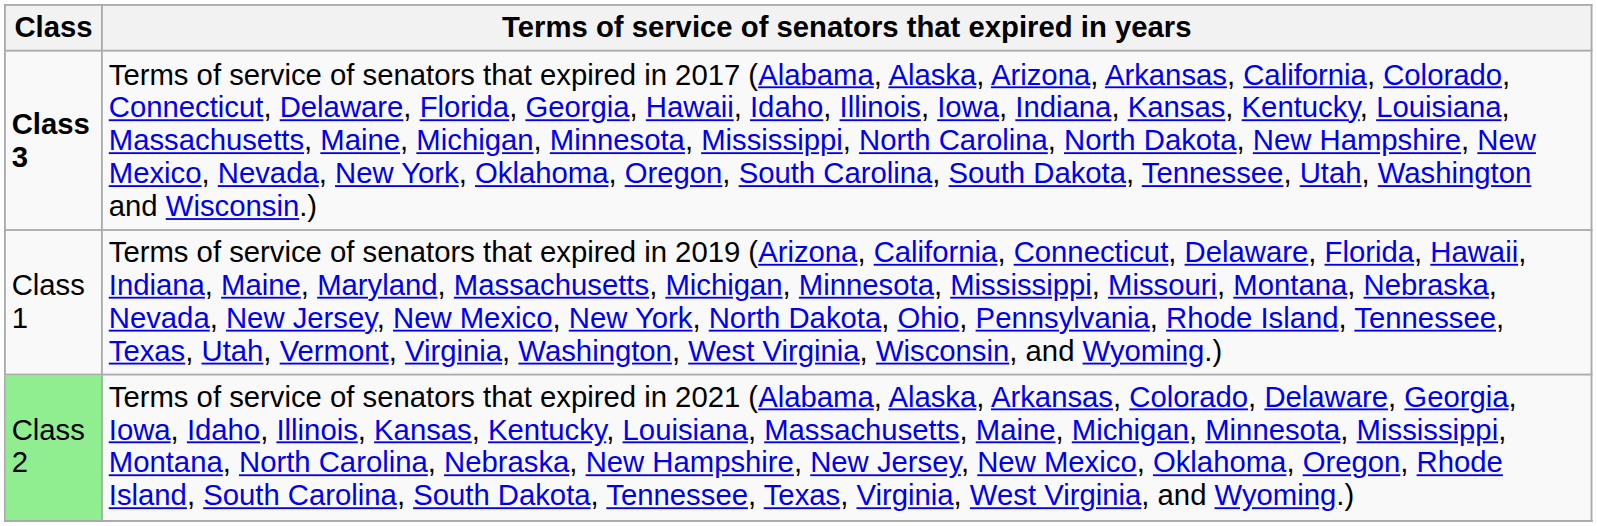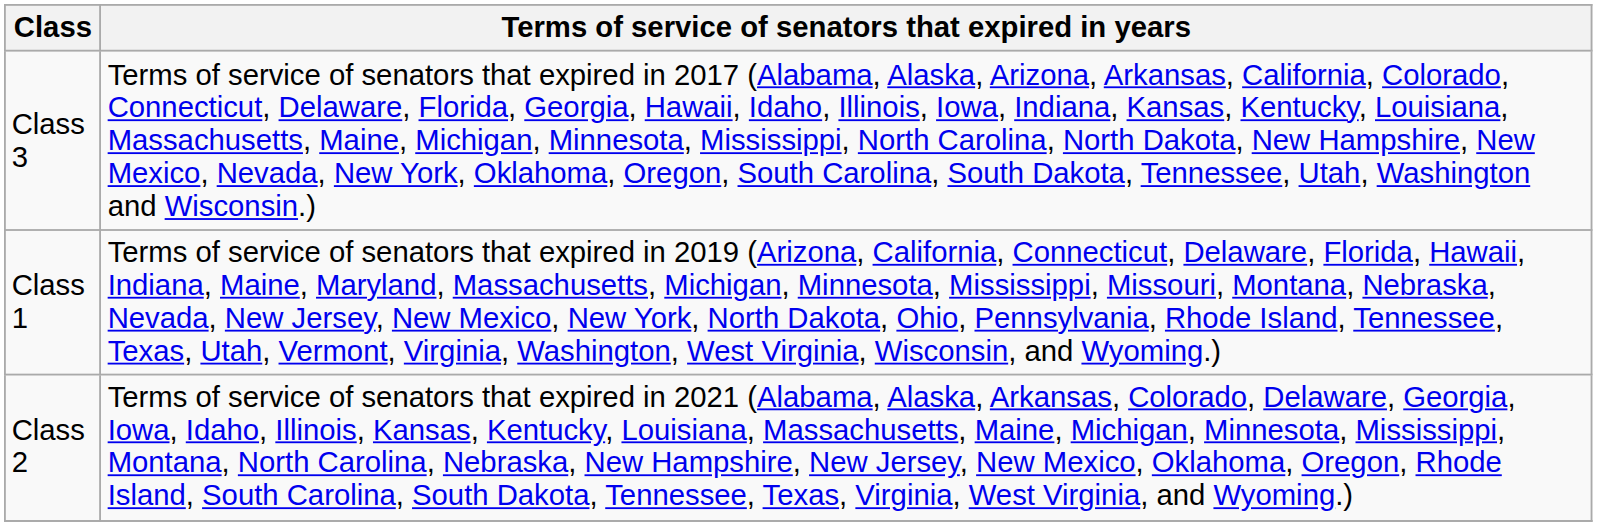(51, 140) bold -> (48, 140) normal
(48, 447) lightgreen background -> (48, 447) no background
